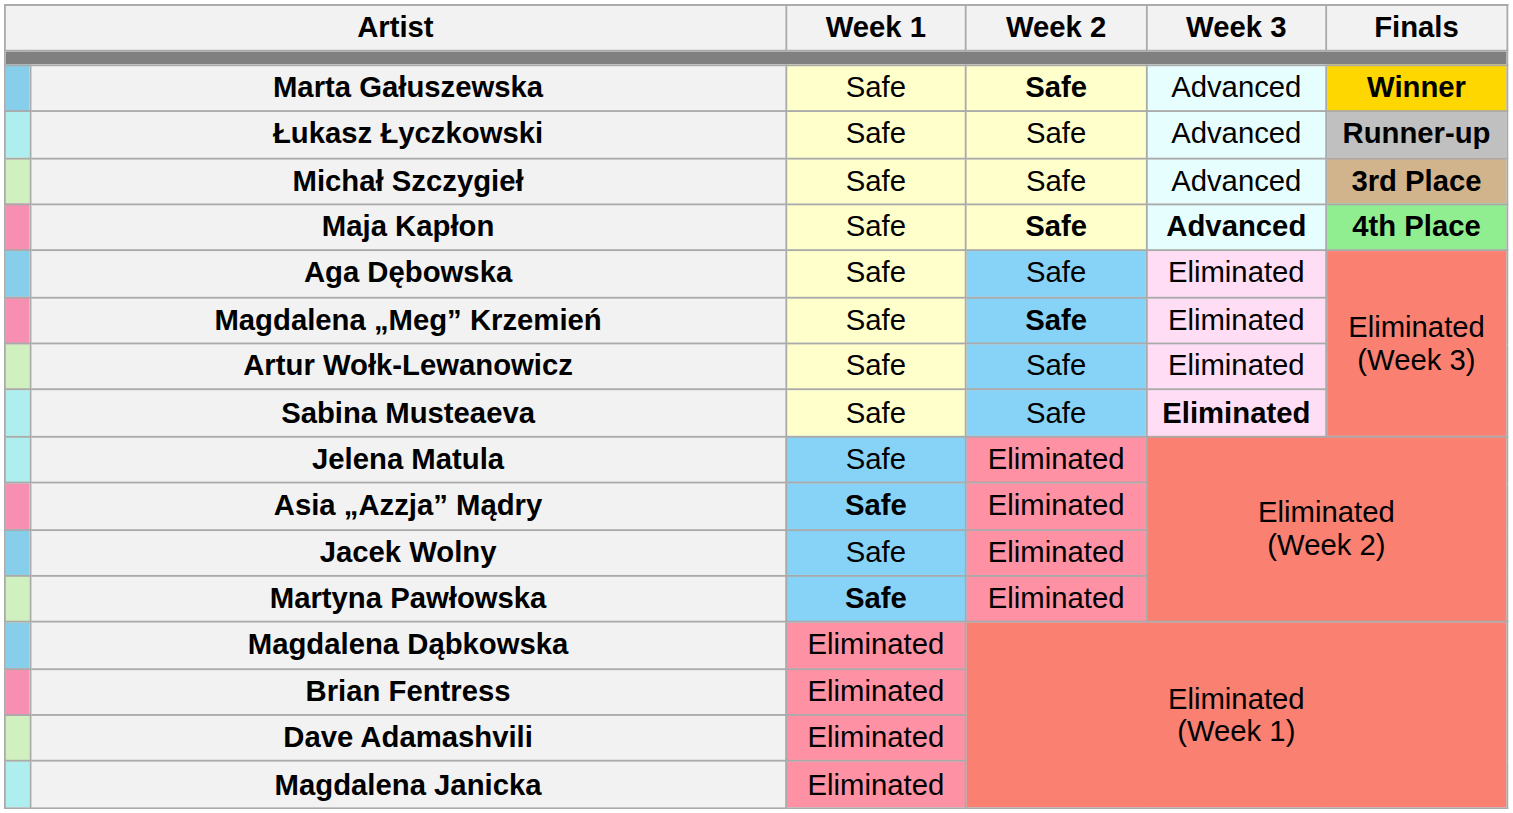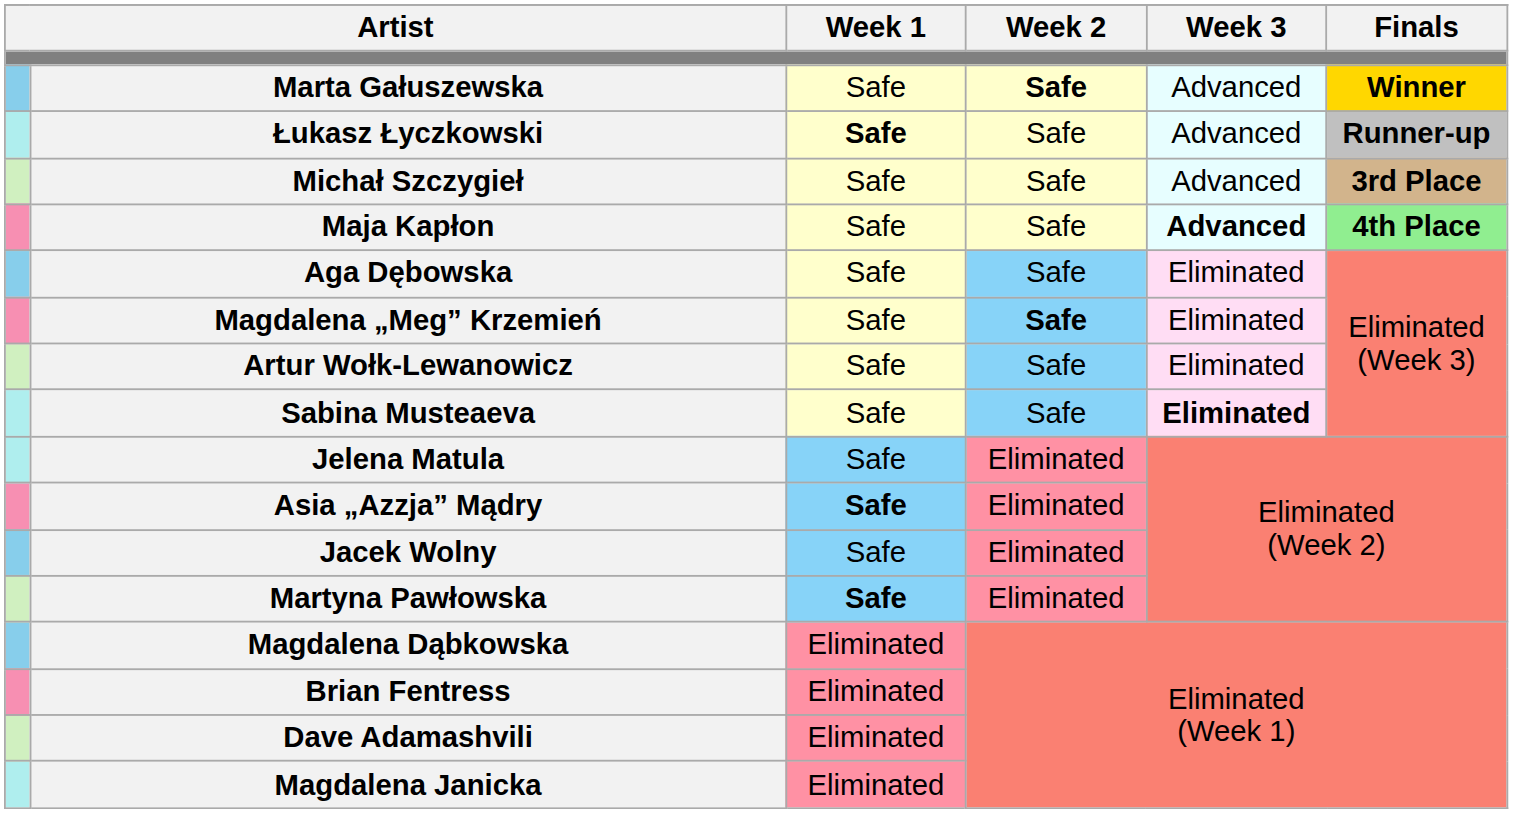(876, 134) normal -> (876, 134) bold
(1056, 226) bold -> (1056, 226) normal
